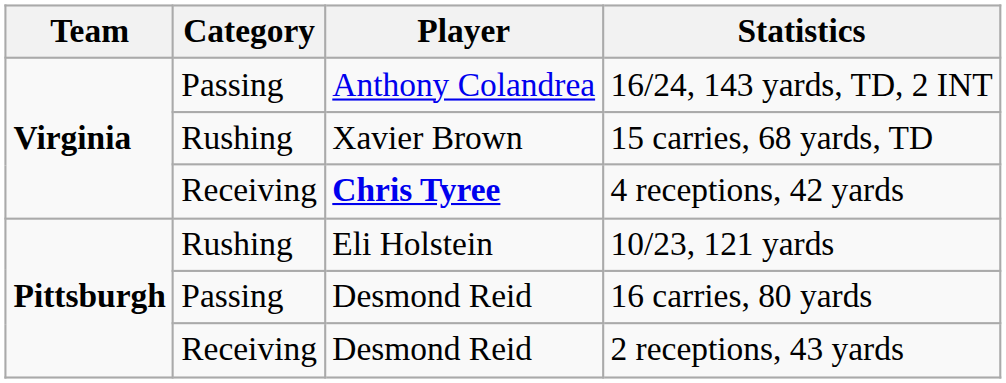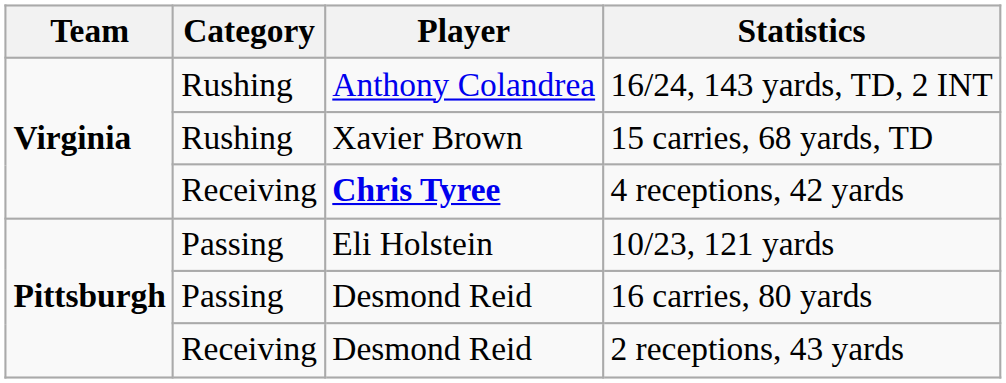(232, 84) Passing -> (237, 84) Rushing
(237, 243) Rushing -> (232, 243) Passing
